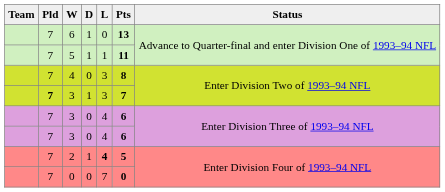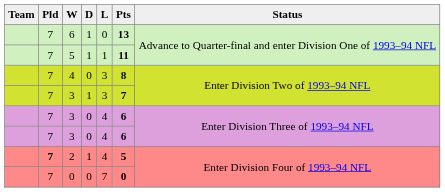(50, 95) bold -> (50, 95) normal
(50, 156) normal -> (50, 156) bold
(105, 156) bold -> (105, 156) normal
